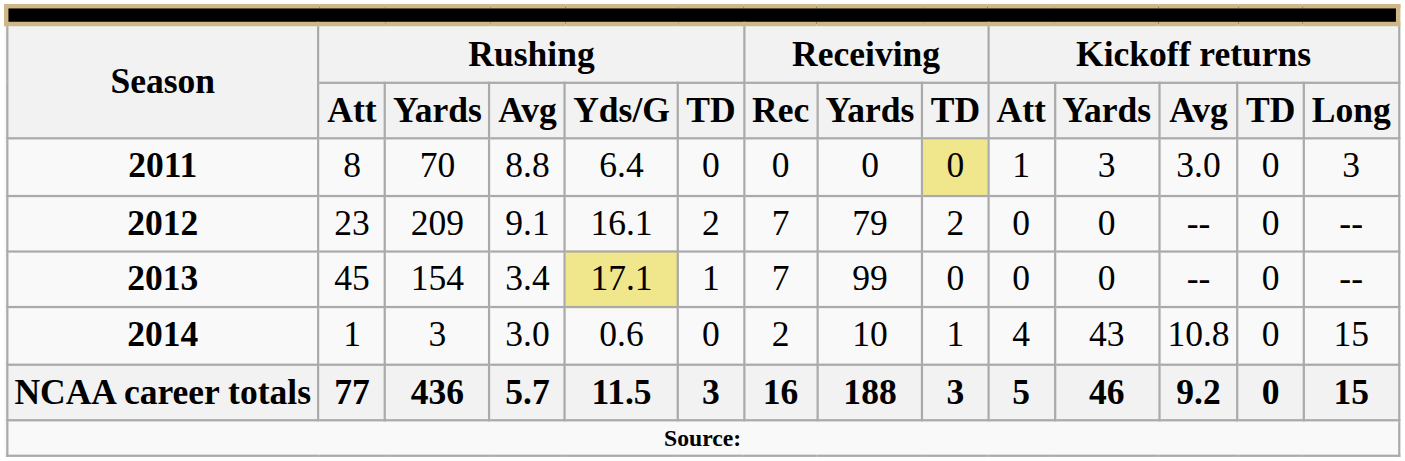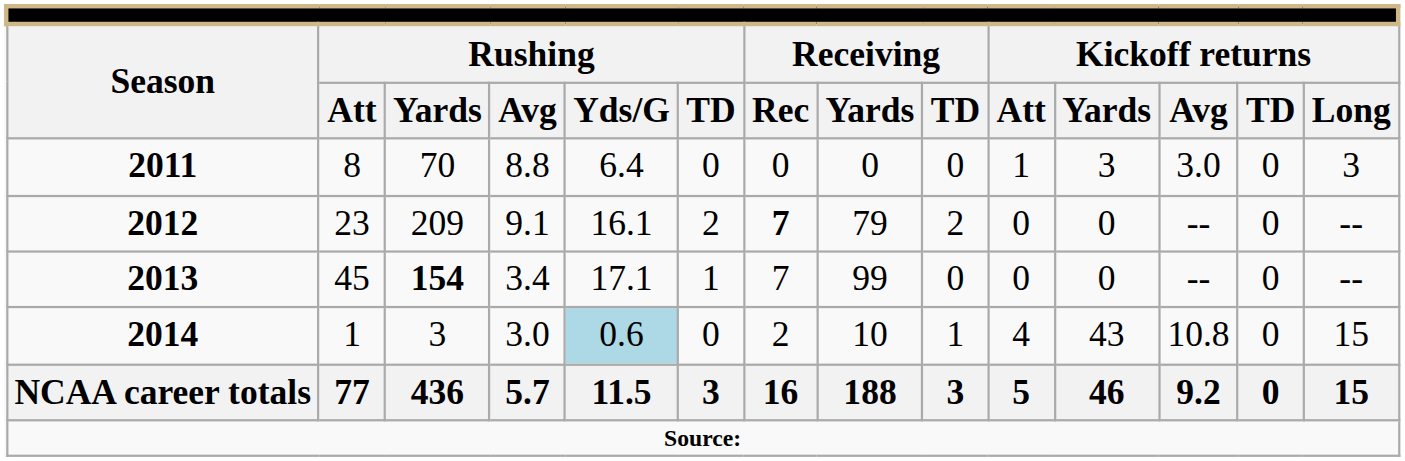(955, 166) khaki background -> (955, 166) no background
(781, 222) normal -> (781, 222) bold
(437, 278) normal -> (437, 278) bold
(622, 278) khaki background -> (622, 278) no background
(622, 335) no background -> (622, 335) lightblue background
